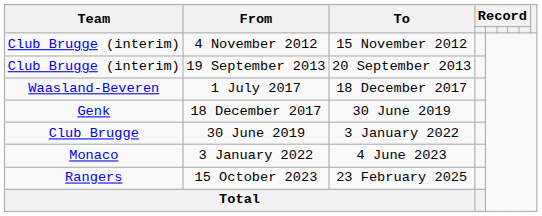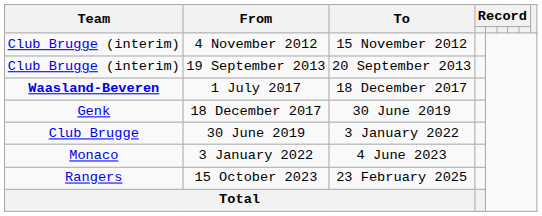(94, 89) normal -> (94, 89) bold
